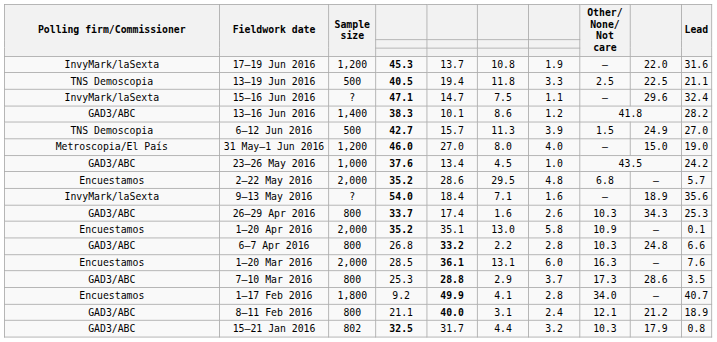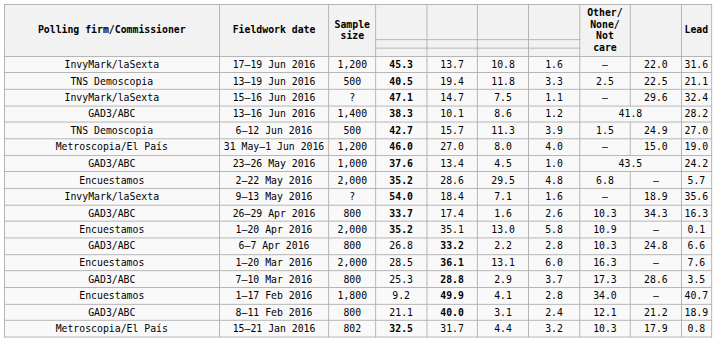(554, 64) 1.9 -> (554, 64) 1.6
(696, 213) 25.3 -> (696, 213) 16.3
(112, 328) GAD3/ABC -> (112, 328) Metroscopia/El País
